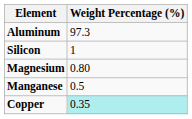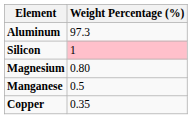(73, 50) no background -> (73, 50) pink background
(80, 104) paleturquoise background -> (80, 104) no background
